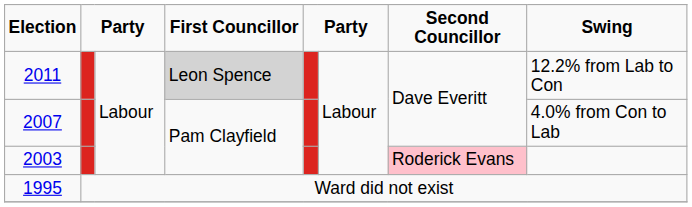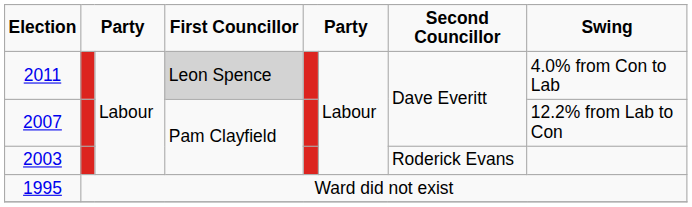(602, 75) 12.2% from Lab to Con -> (599, 75) 4.0% from Con to Lab
(599, 122) 4.0% from Con to Lab -> (602, 122) 12.2% from Lab to Con
(453, 160) pink background -> (453, 160) no background
